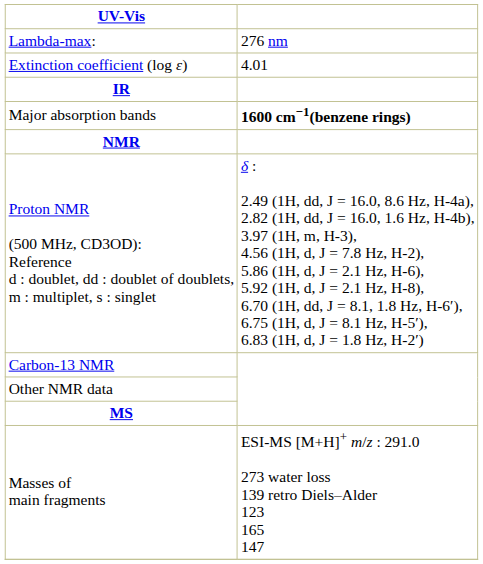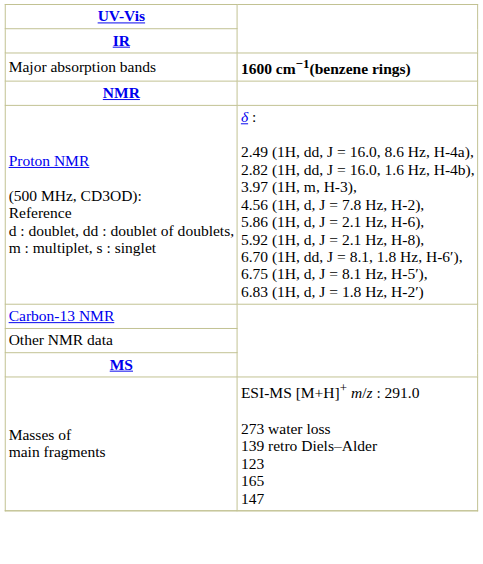- row: (52, 40)
- row: (98, 65)
